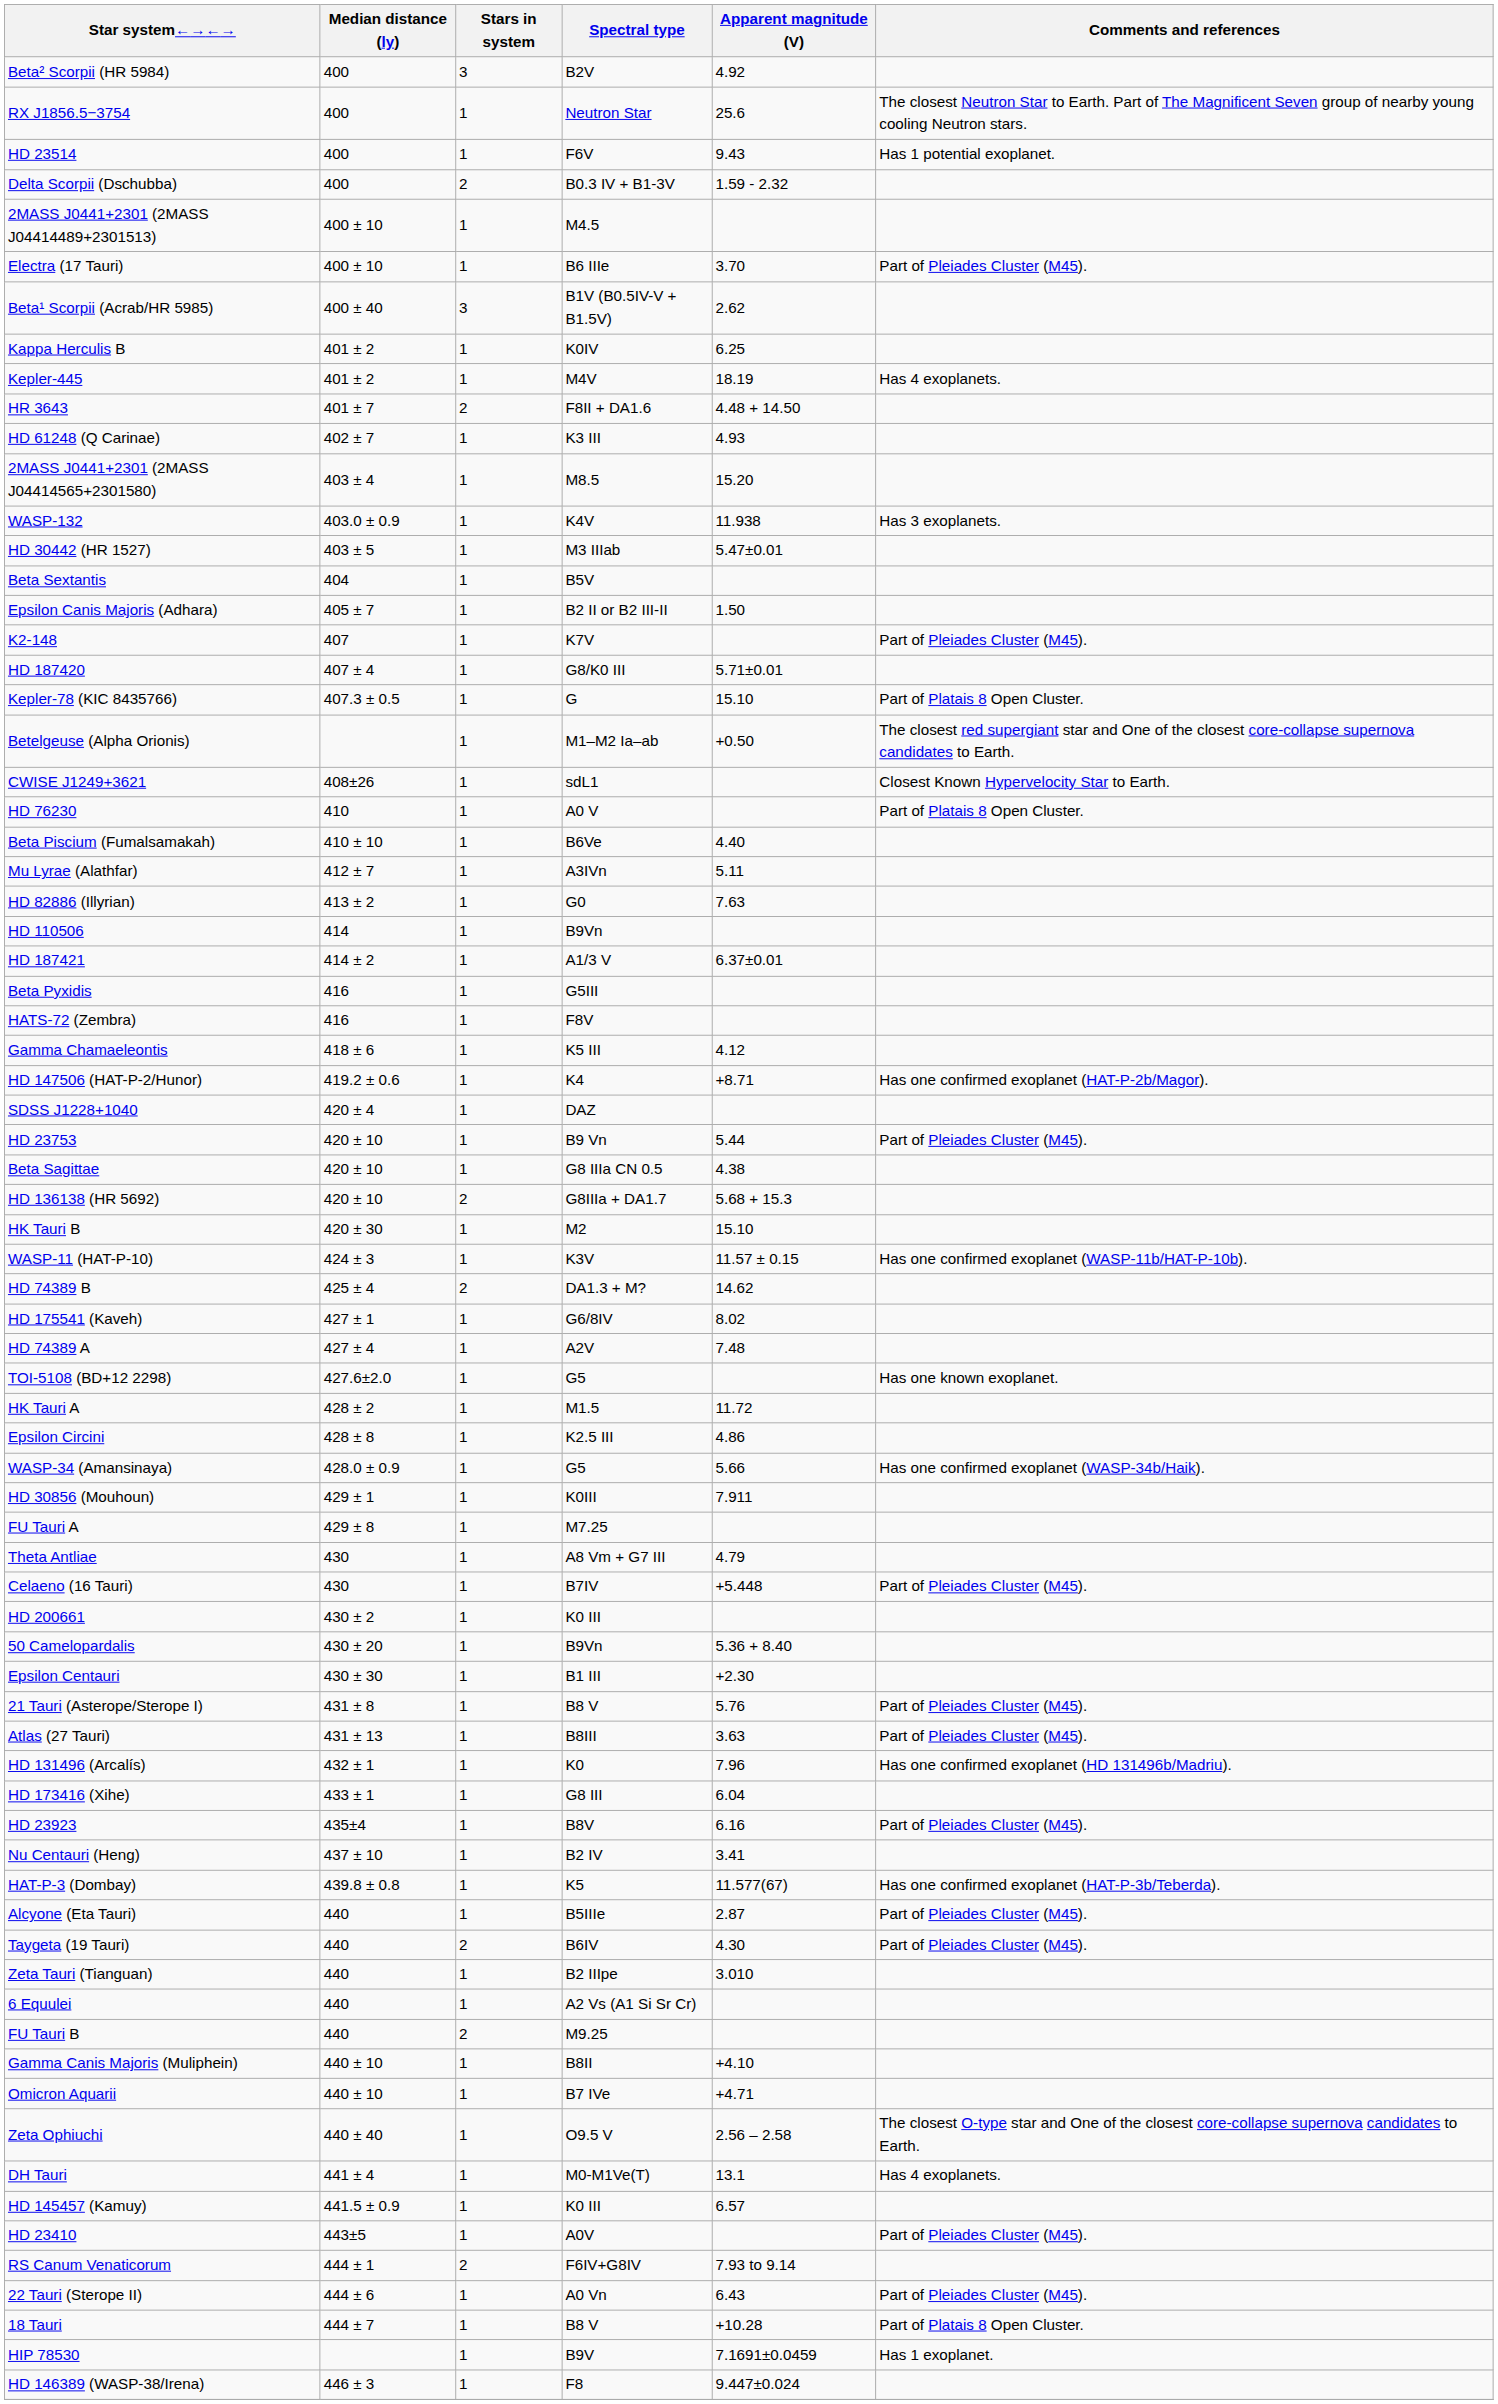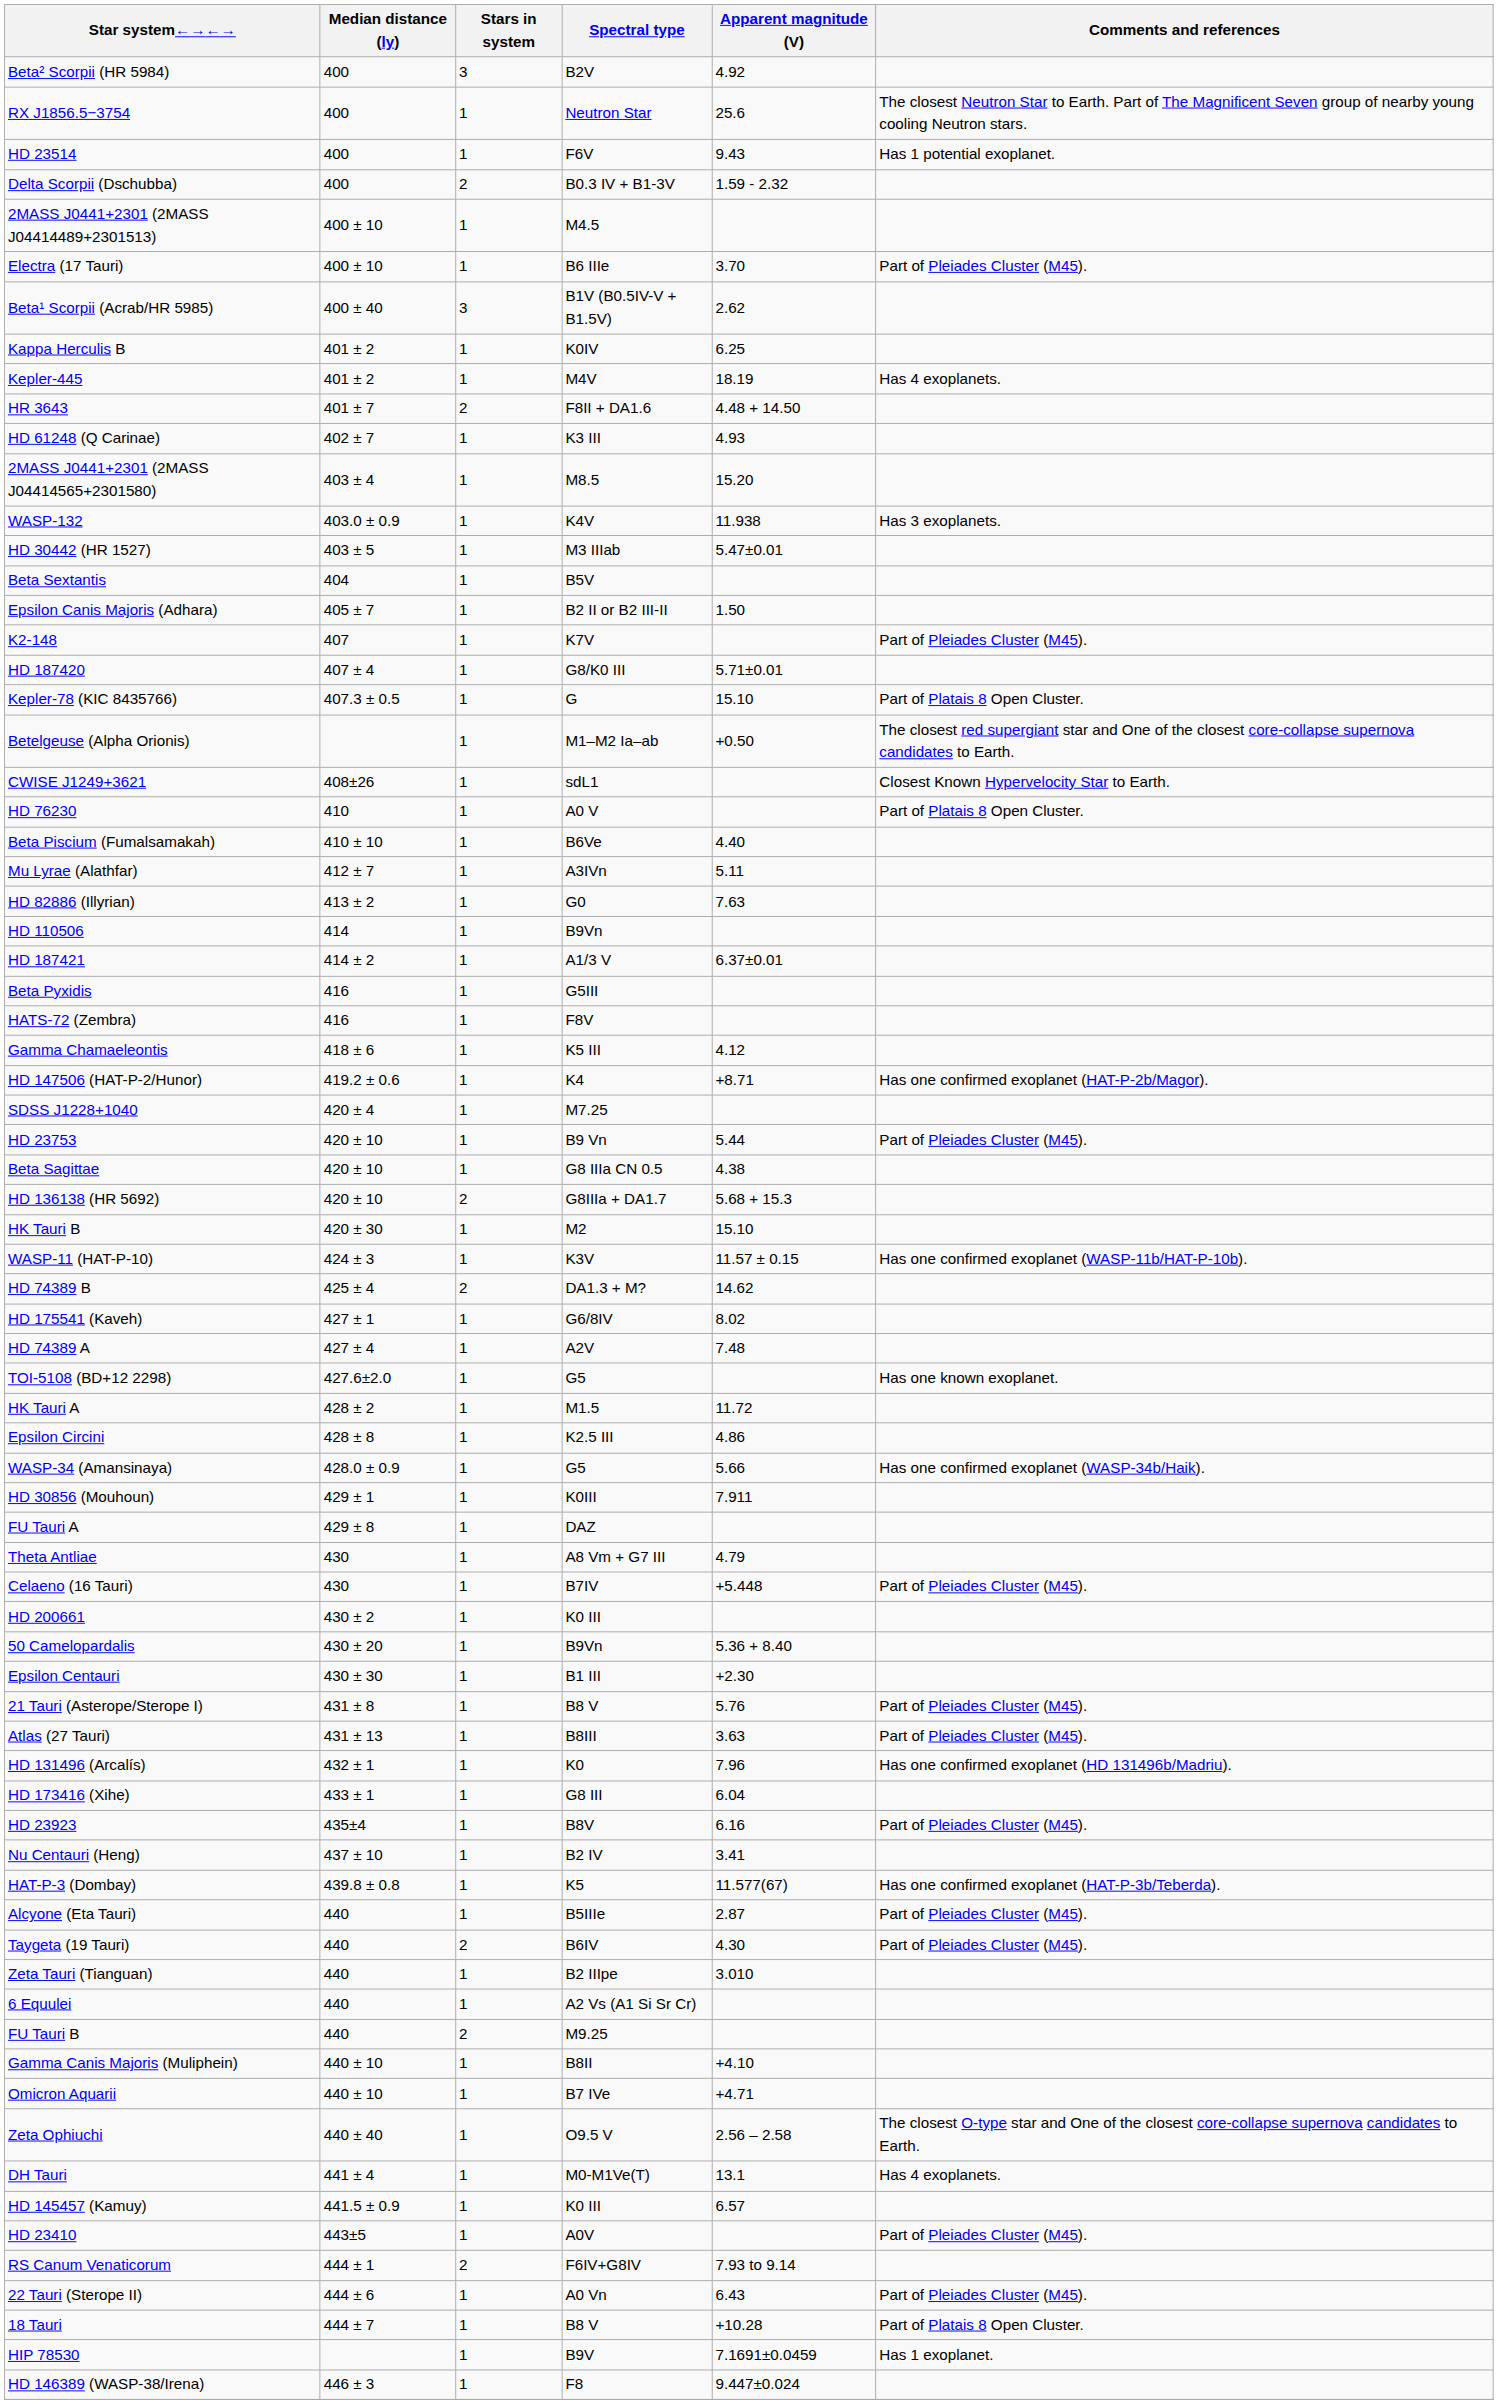(581, 1110) DAZ -> (587, 1110) M7.25
(587, 1527) M7.25 -> (581, 1527) DAZ
